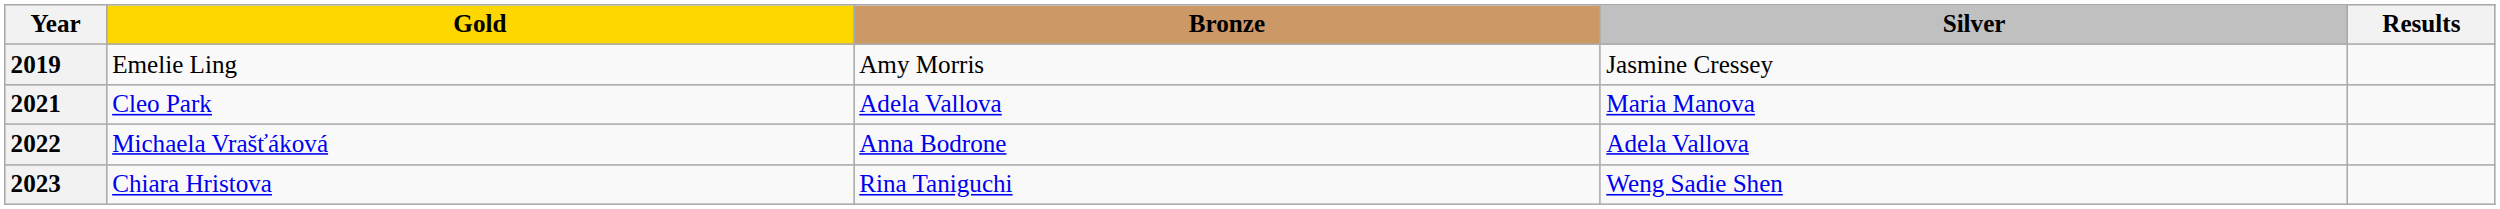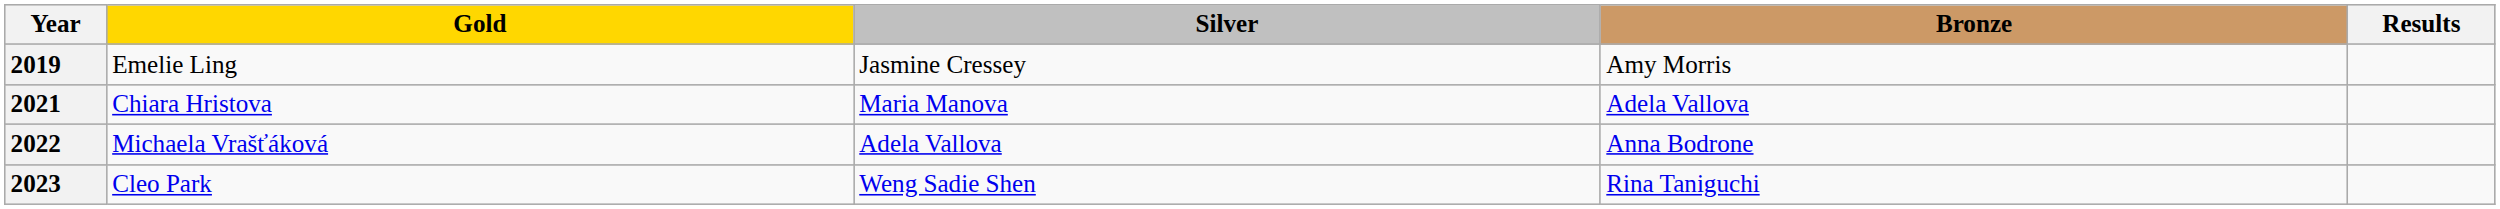columns swapped: (1974, 24) <-> (1227, 24)
(162, 104) Cleo Park -> (192, 104) Chiara Hristova
(192, 183) Chiara Hristova -> (162, 183) Cleo Park
